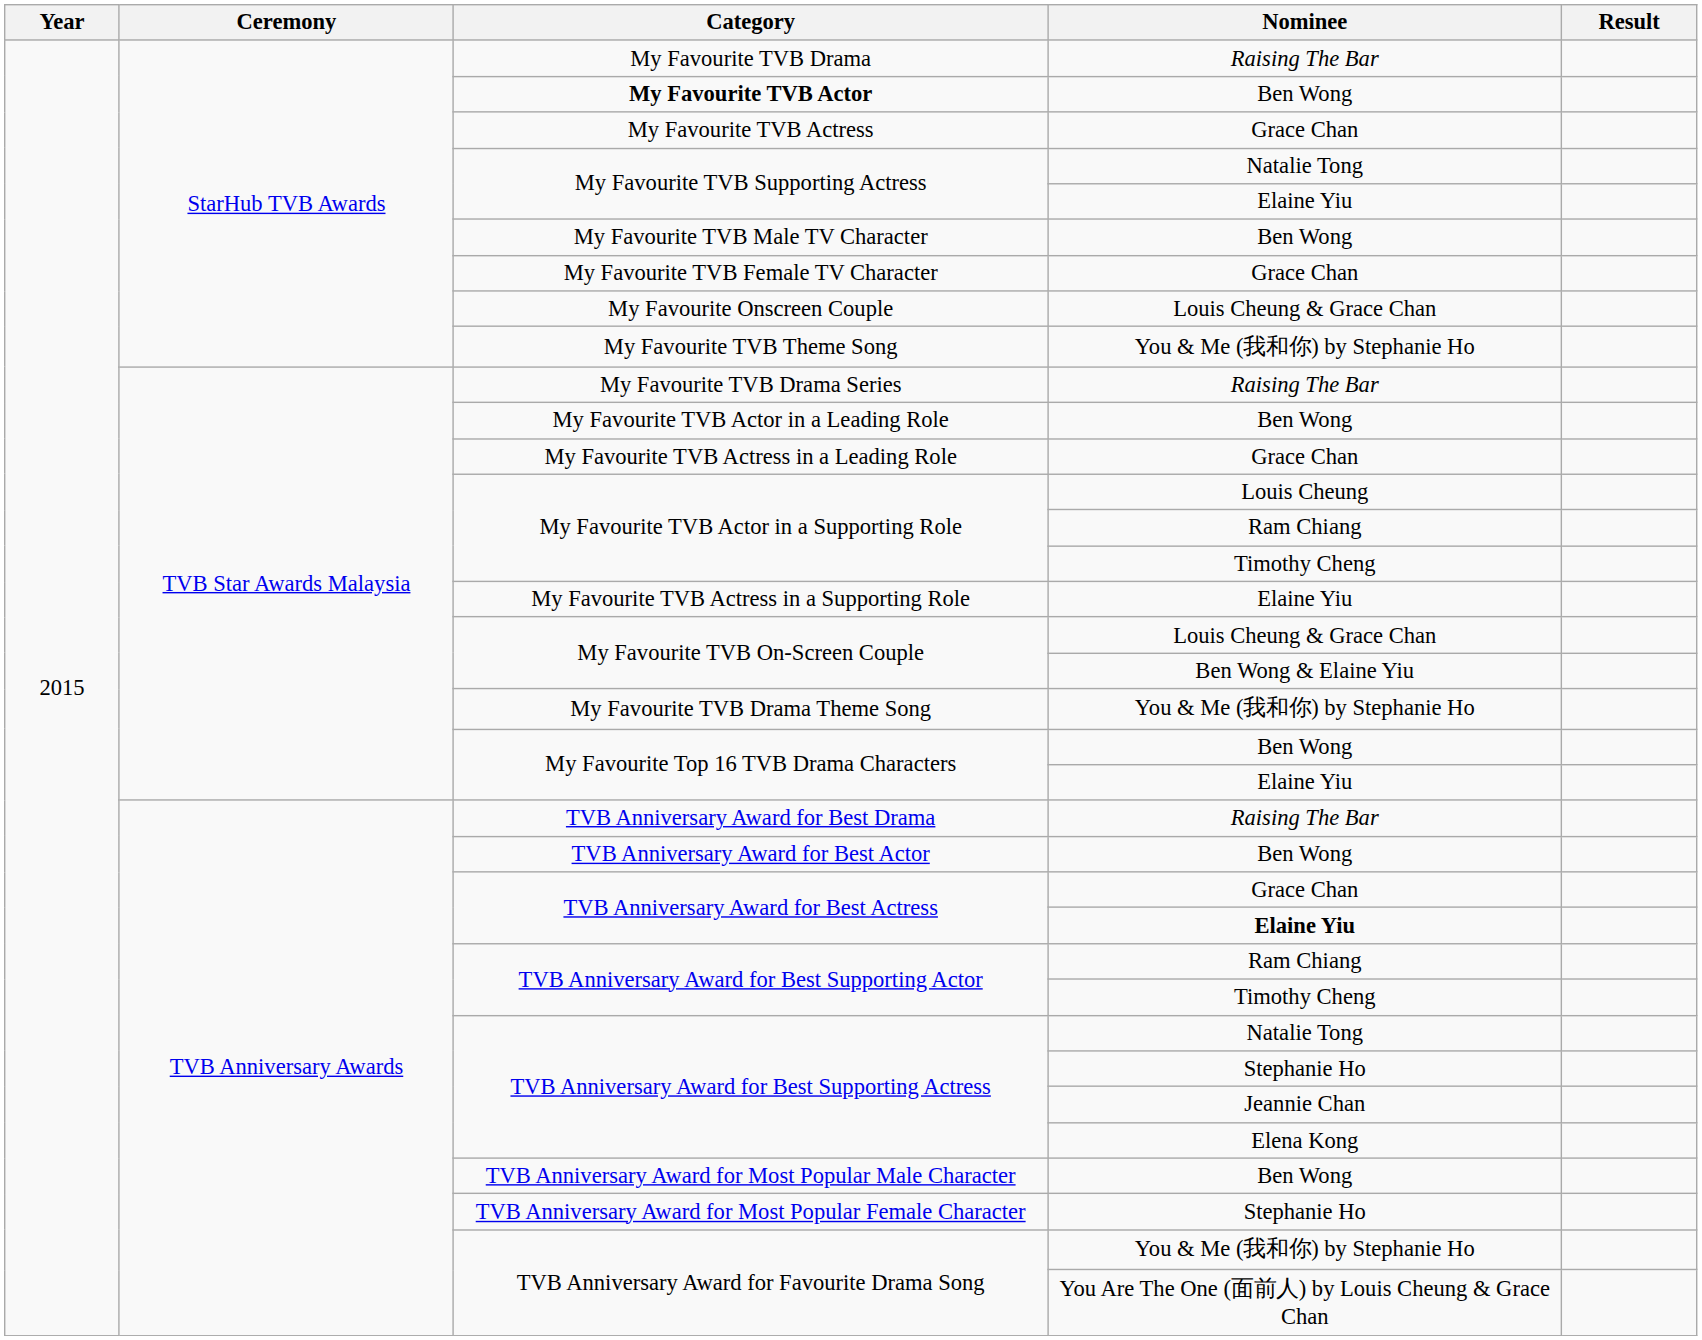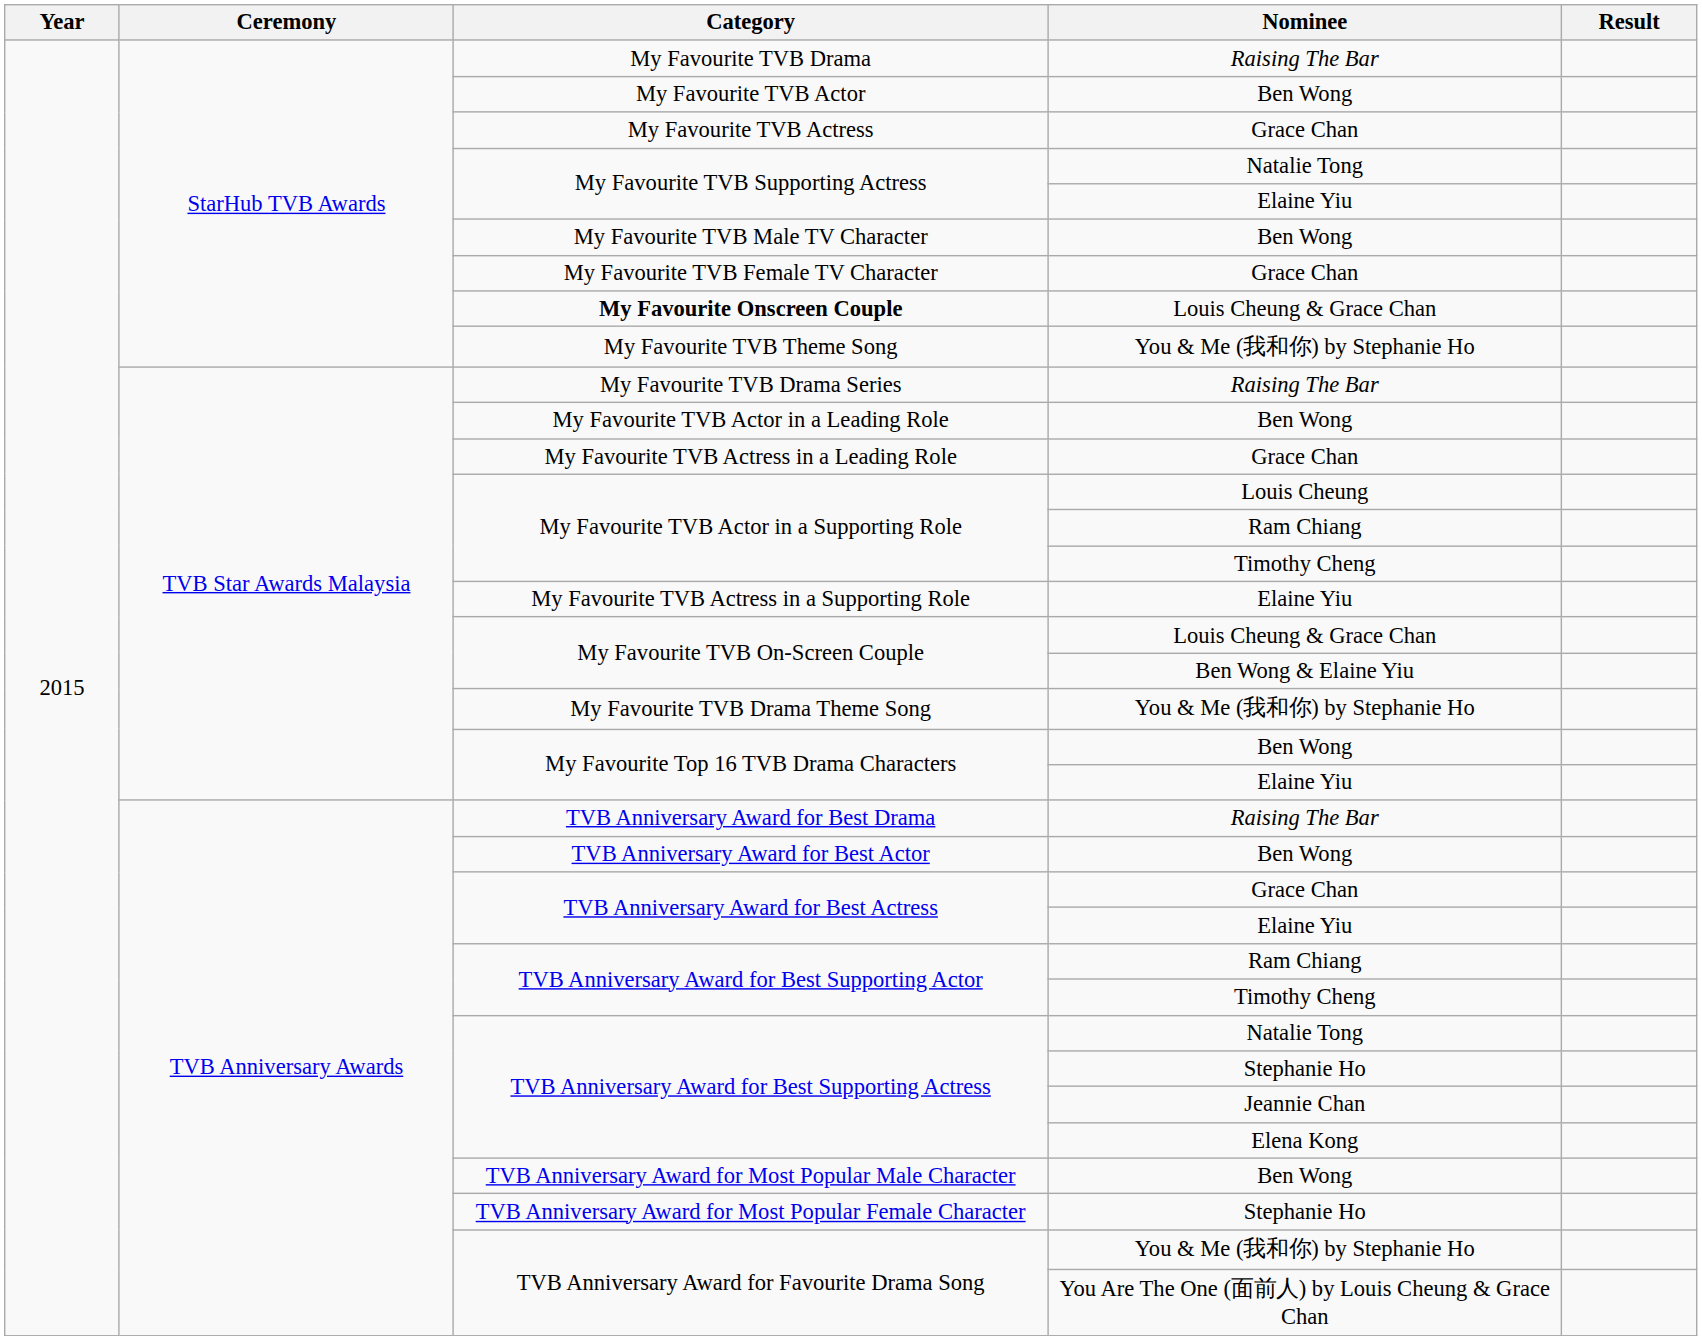(751, 93) bold -> (751, 93) normal
(751, 308) normal -> (751, 308) bold
(1305, 925) bold -> (1305, 925) normal
